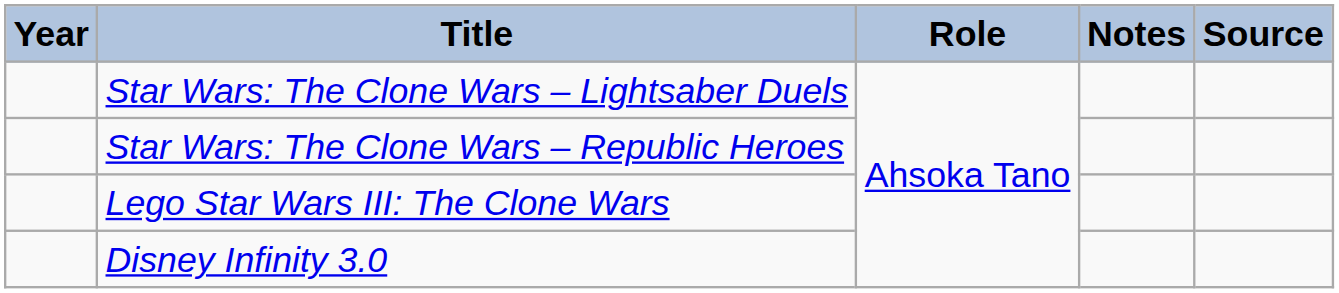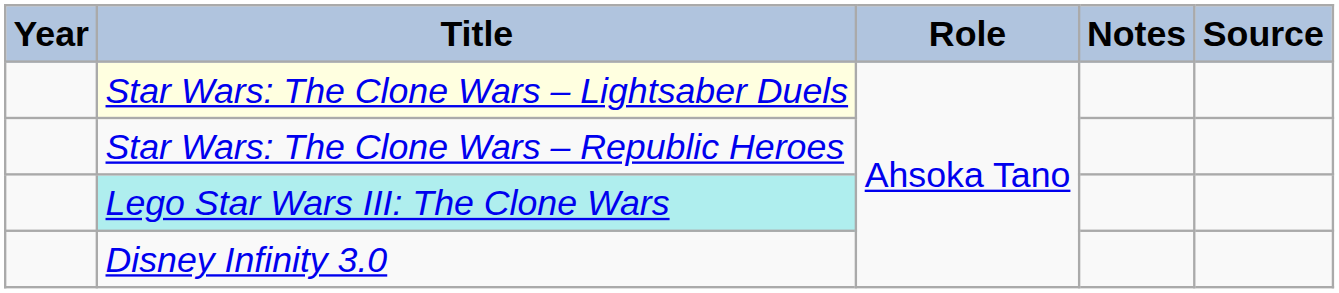(477, 90) no background -> (477, 90) lightyellow background
(388, 203) no background -> (388, 203) paleturquoise background
